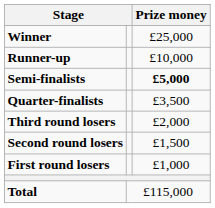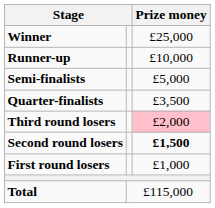(171, 79) bold -> (171, 79) normal
(171, 121) no background -> (171, 121) pink background
(171, 143) normal -> (171, 143) bold
